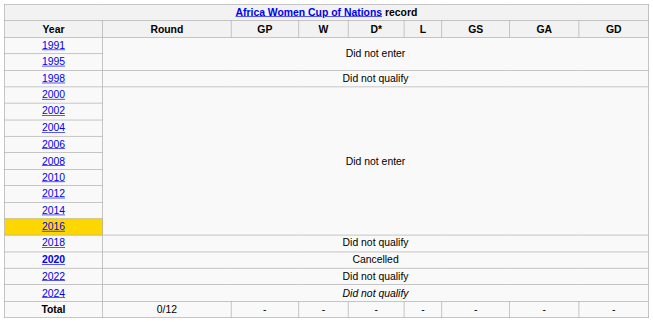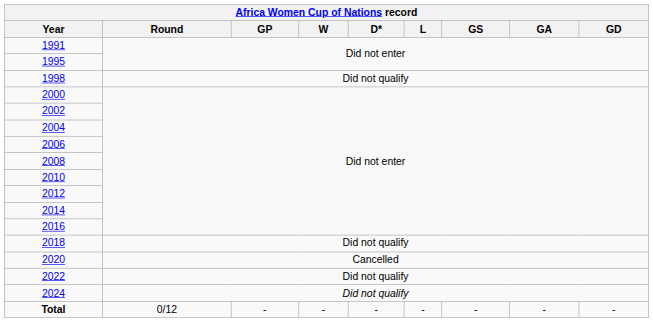(53, 227) gold background -> (53, 227) no background
(53, 260) bold -> (53, 260) normal
